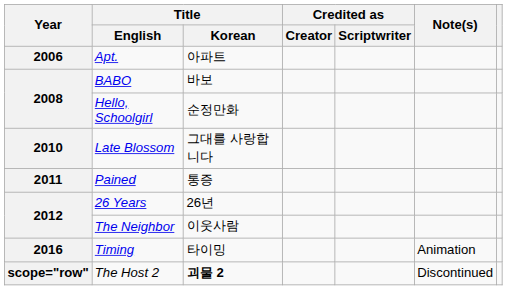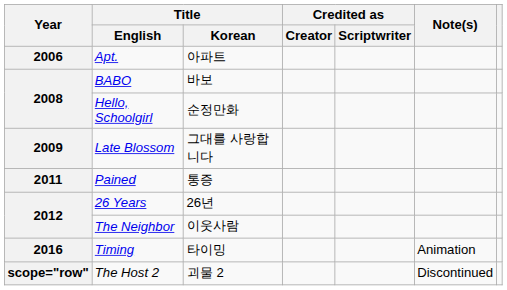(48, 148) 2010 -> (48, 148) 2009
(205, 272) bold -> (205, 272) normal
